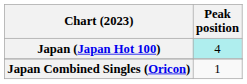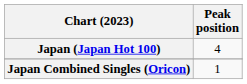(218, 48) paleturquoise background -> (218, 48) no background
